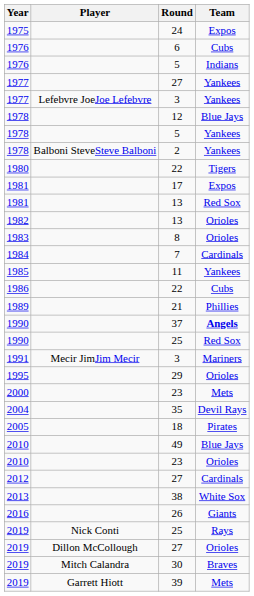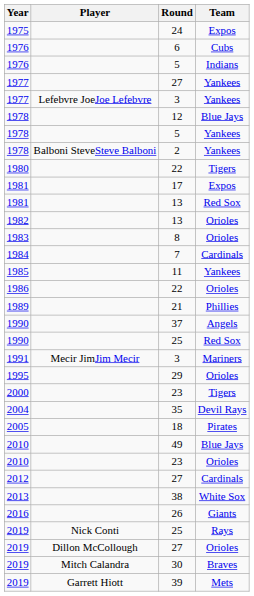(222, 289) Cubs -> (222, 289) Orioles
(222, 323) bold -> (222, 323) normal
(222, 392) Mets -> (222, 392) Tigers
